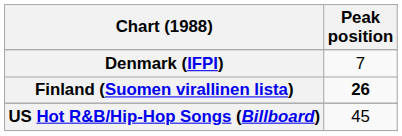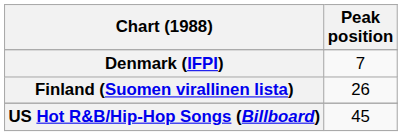(361, 90) bold -> (361, 90) normal
